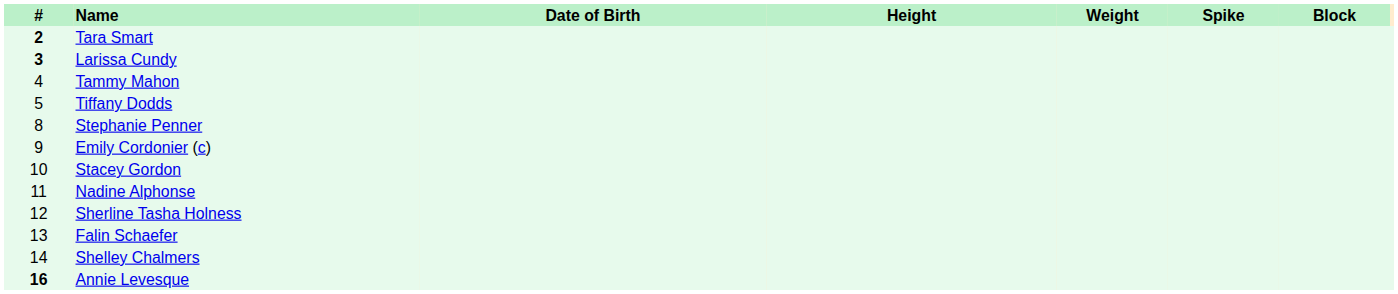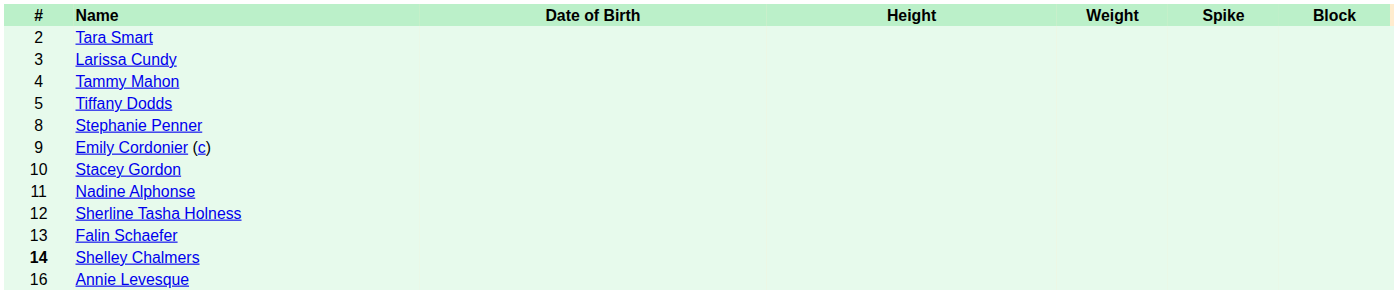(39, 37) bold -> (39, 37) normal
(39, 59) bold -> (39, 59) normal
(39, 257) normal -> (39, 257) bold
(39, 279) bold -> (39, 279) normal
